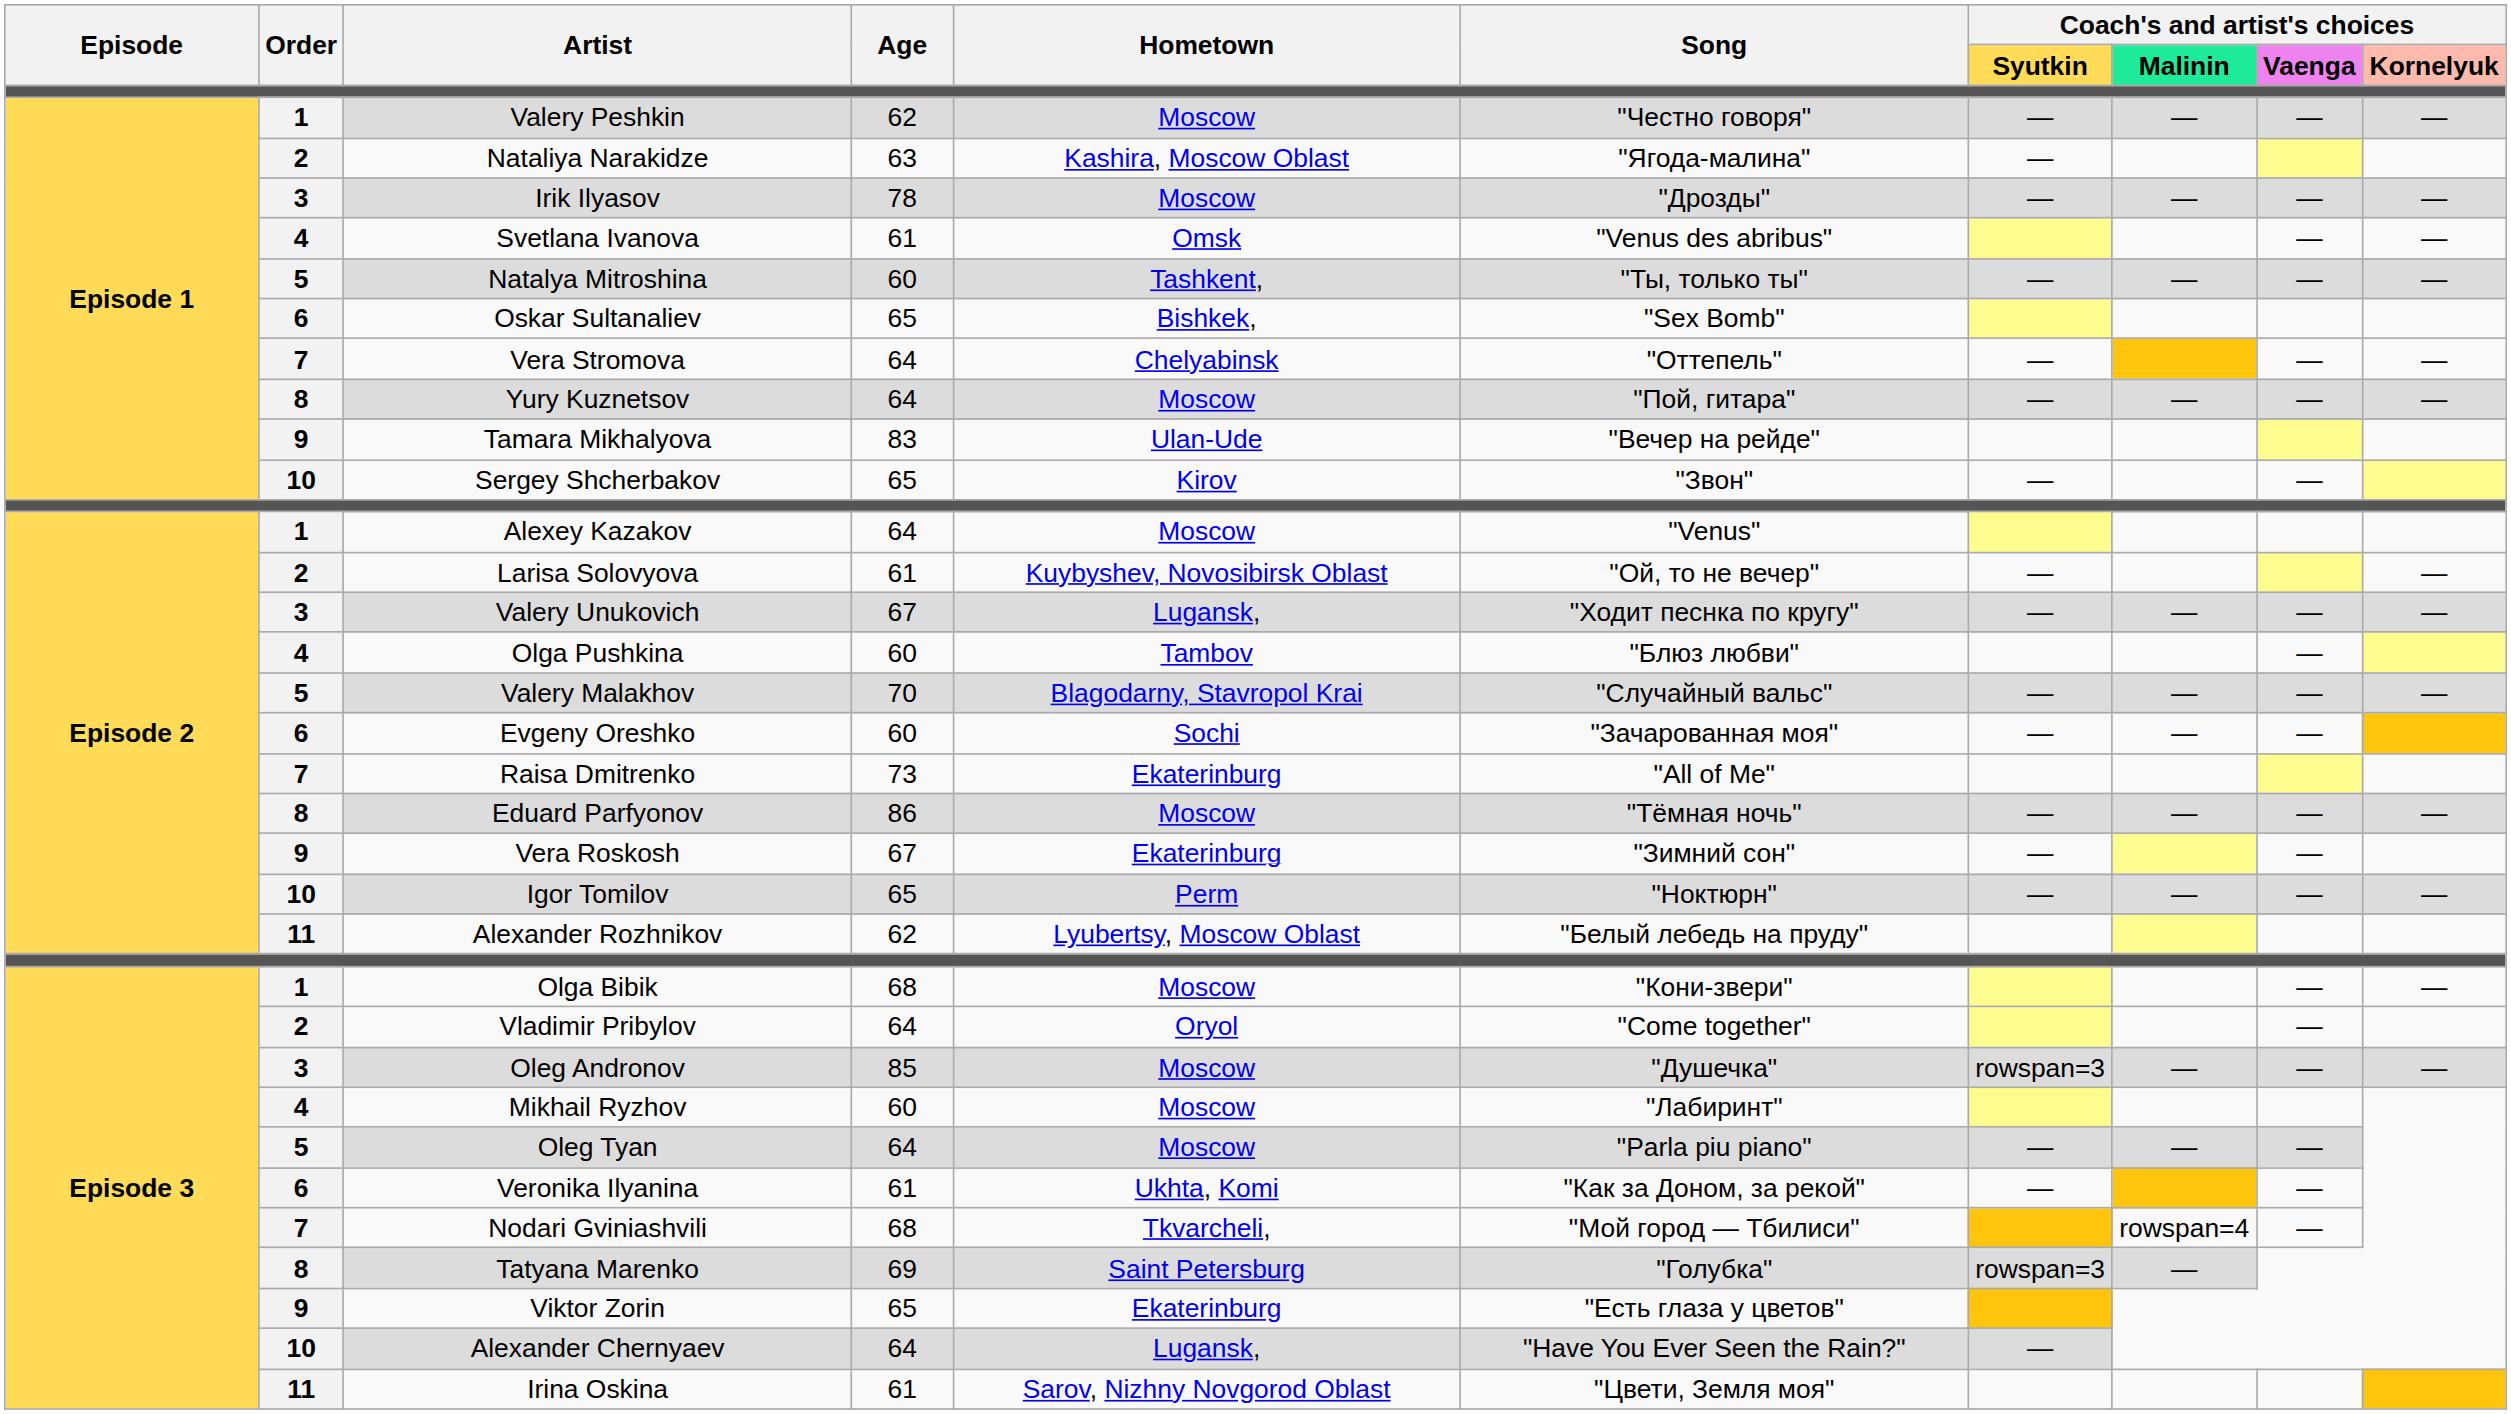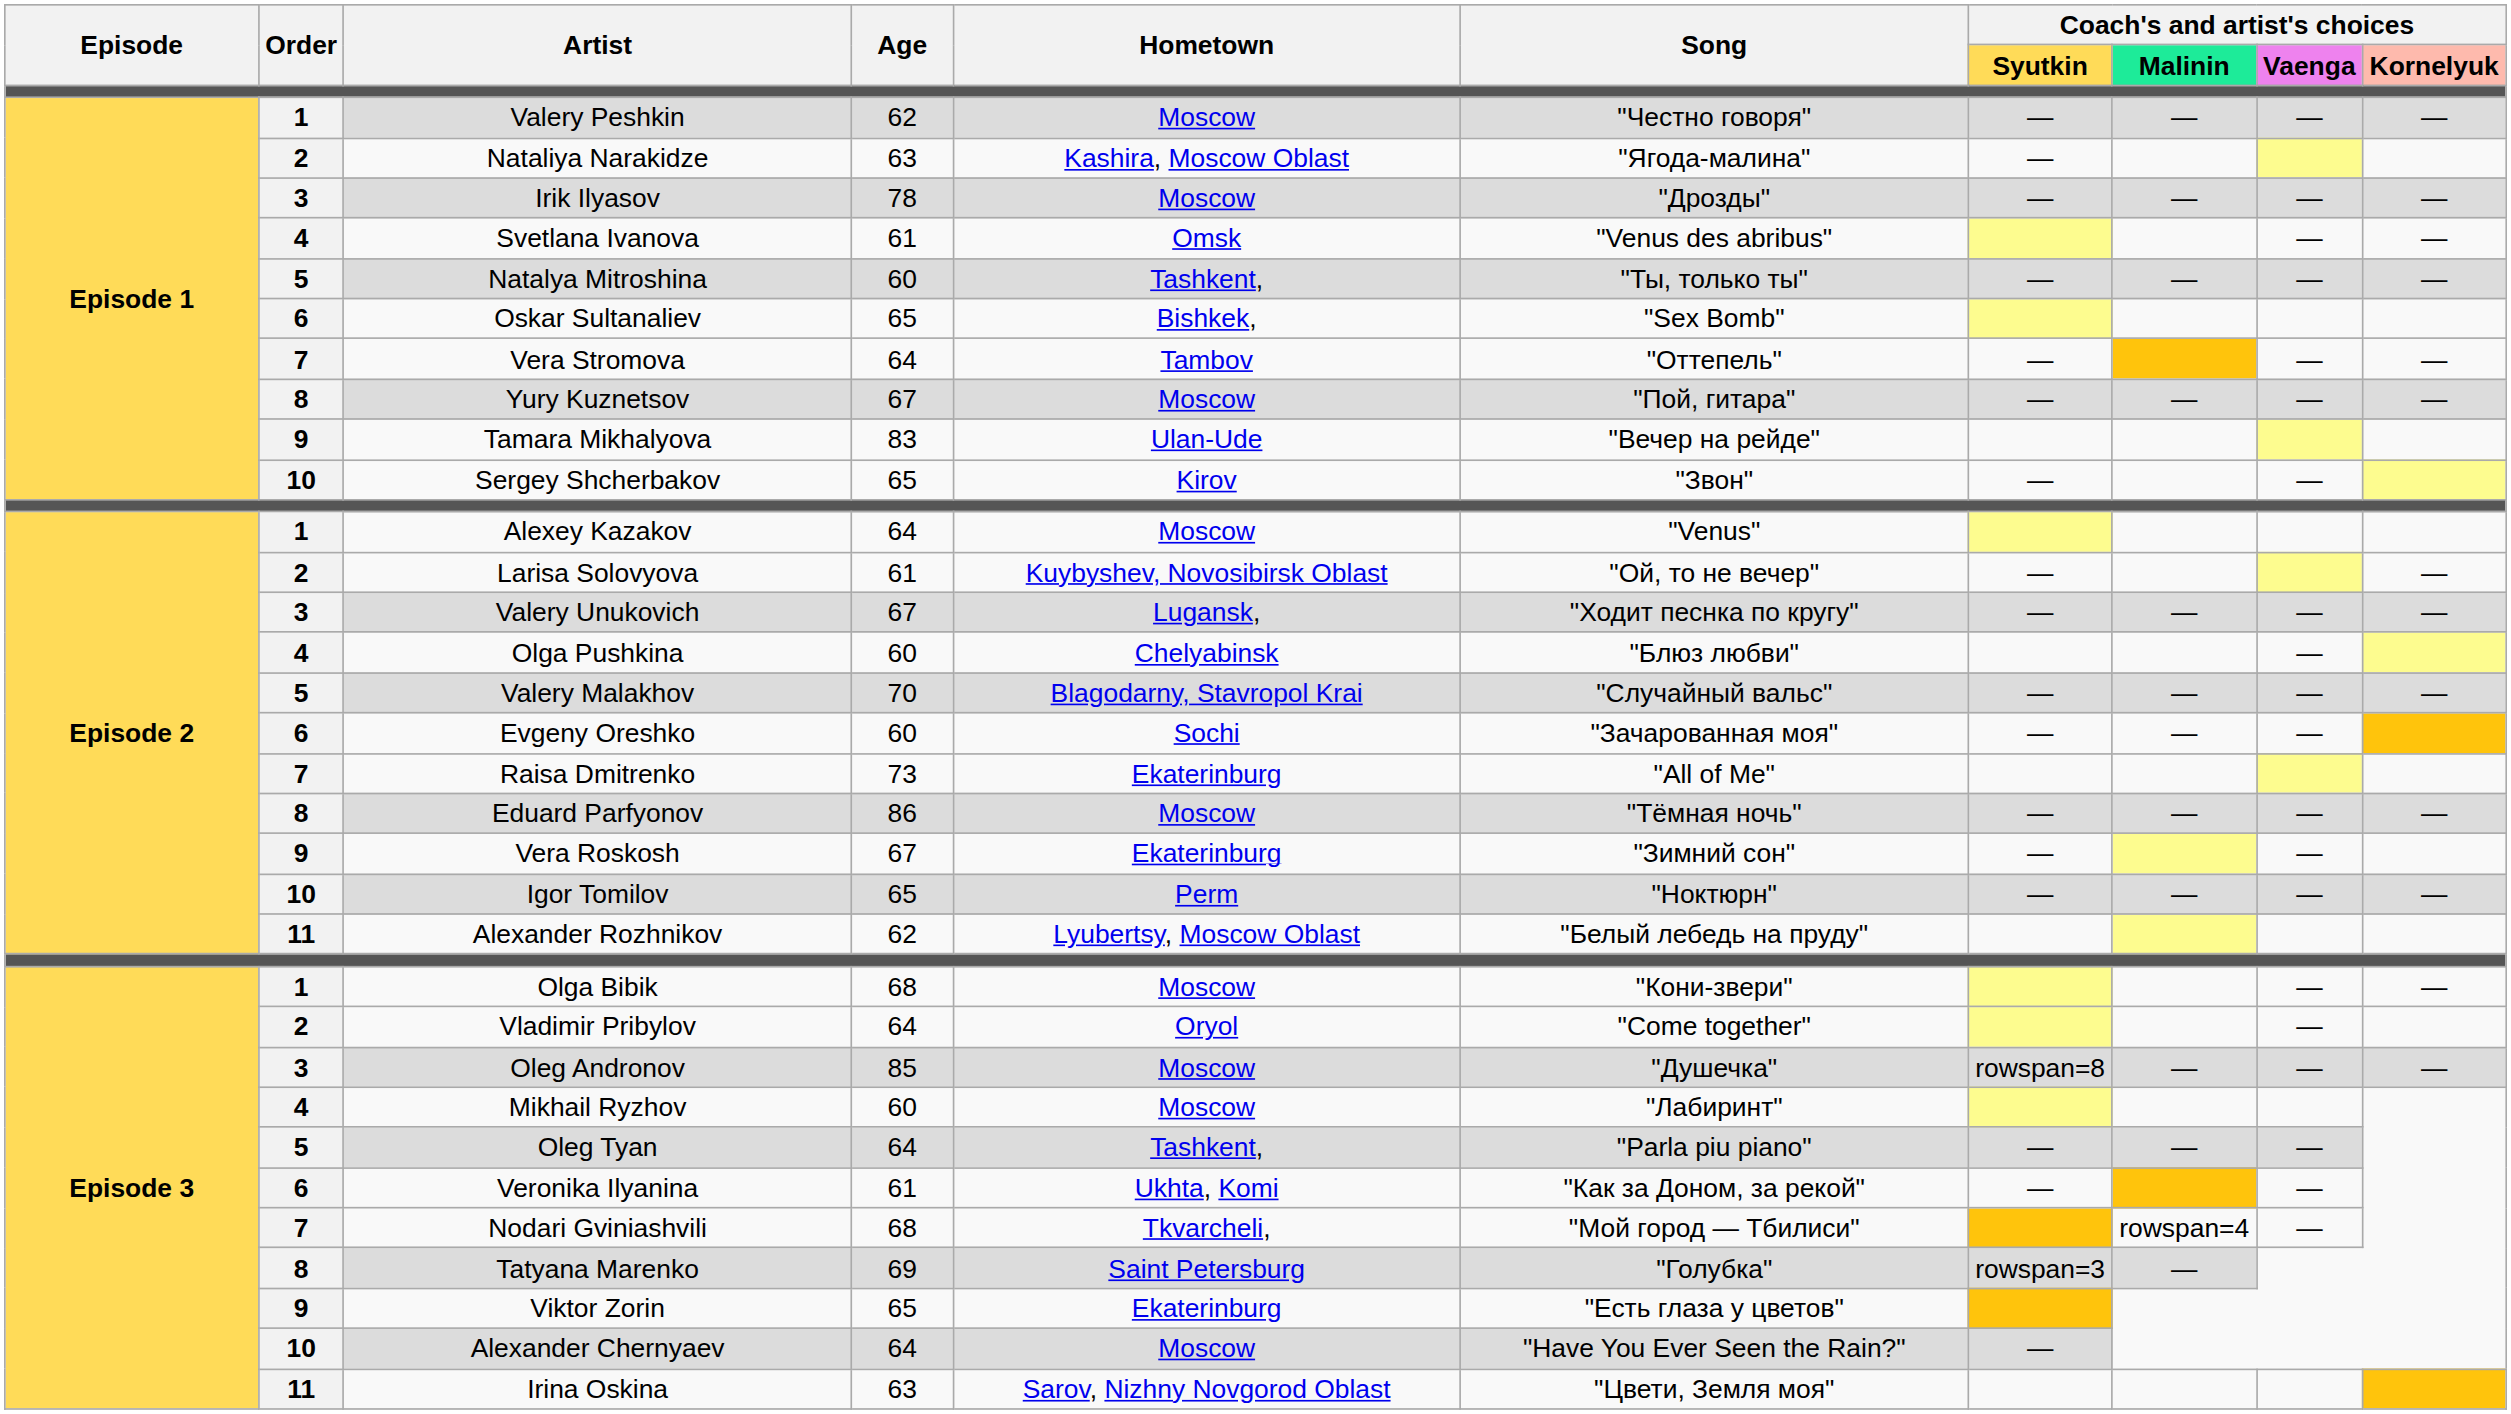(1207, 359) Chelyabinsk -> (1207, 359) Tambov
(902, 399) 64 -> (902, 399) 67
(1207, 653) Tambov -> (1207, 653) Chelyabinsk
(2040, 1067) rowspan=3 -> (2040, 1067) rowspan=8
(1207, 1147) Moscow -> (1207, 1147) Tashkent,
(1207, 1348) Lugansk, -> (1207, 1348) Moscow
(902, 1389) 61 -> (902, 1389) 63
